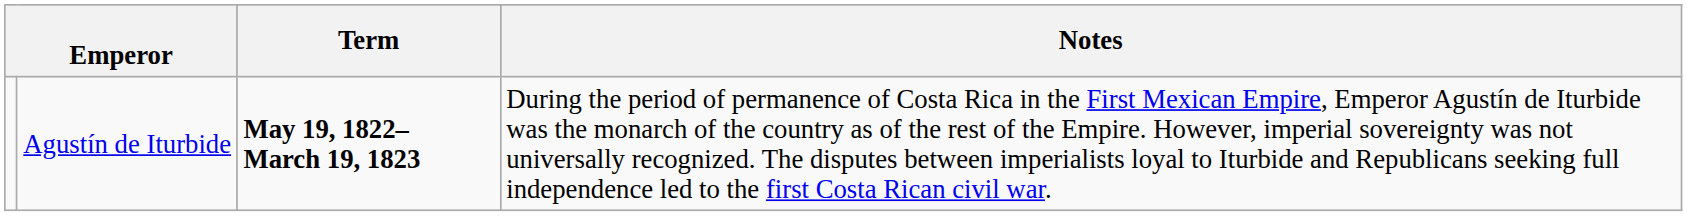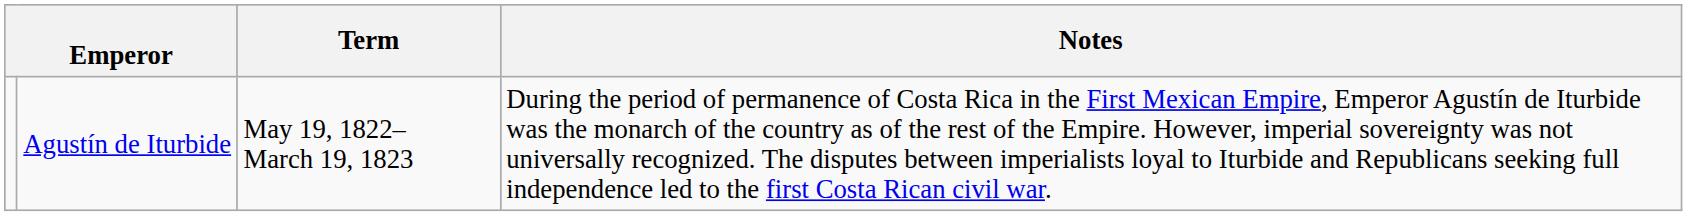(332, 143) bold -> (328, 143) normal
